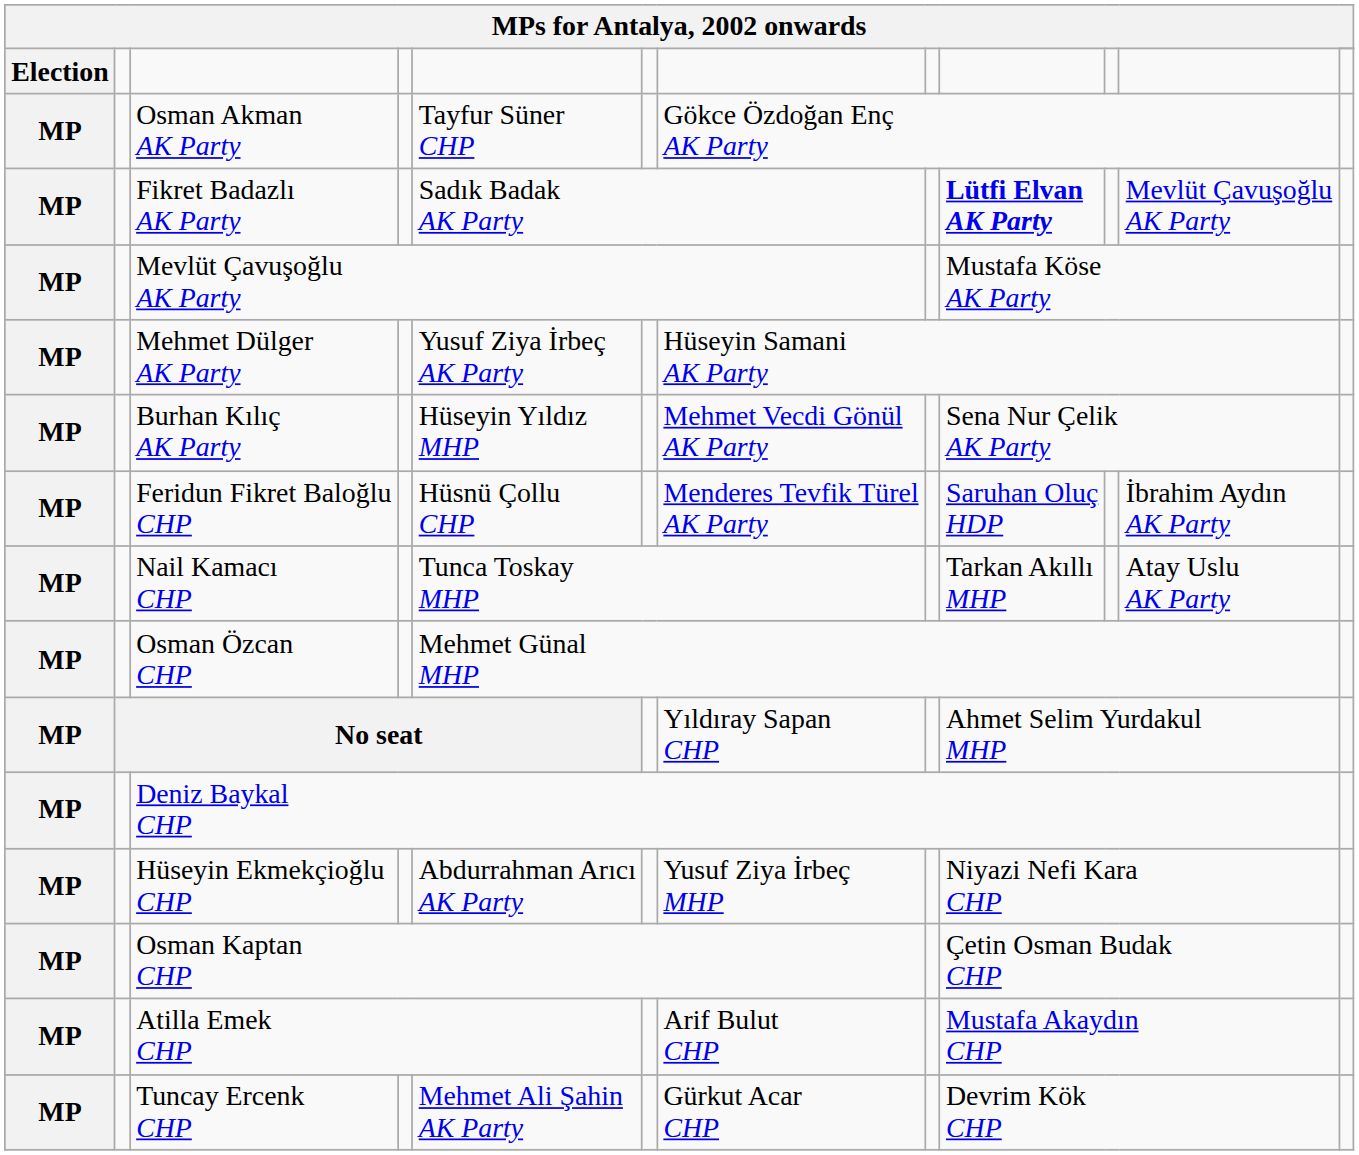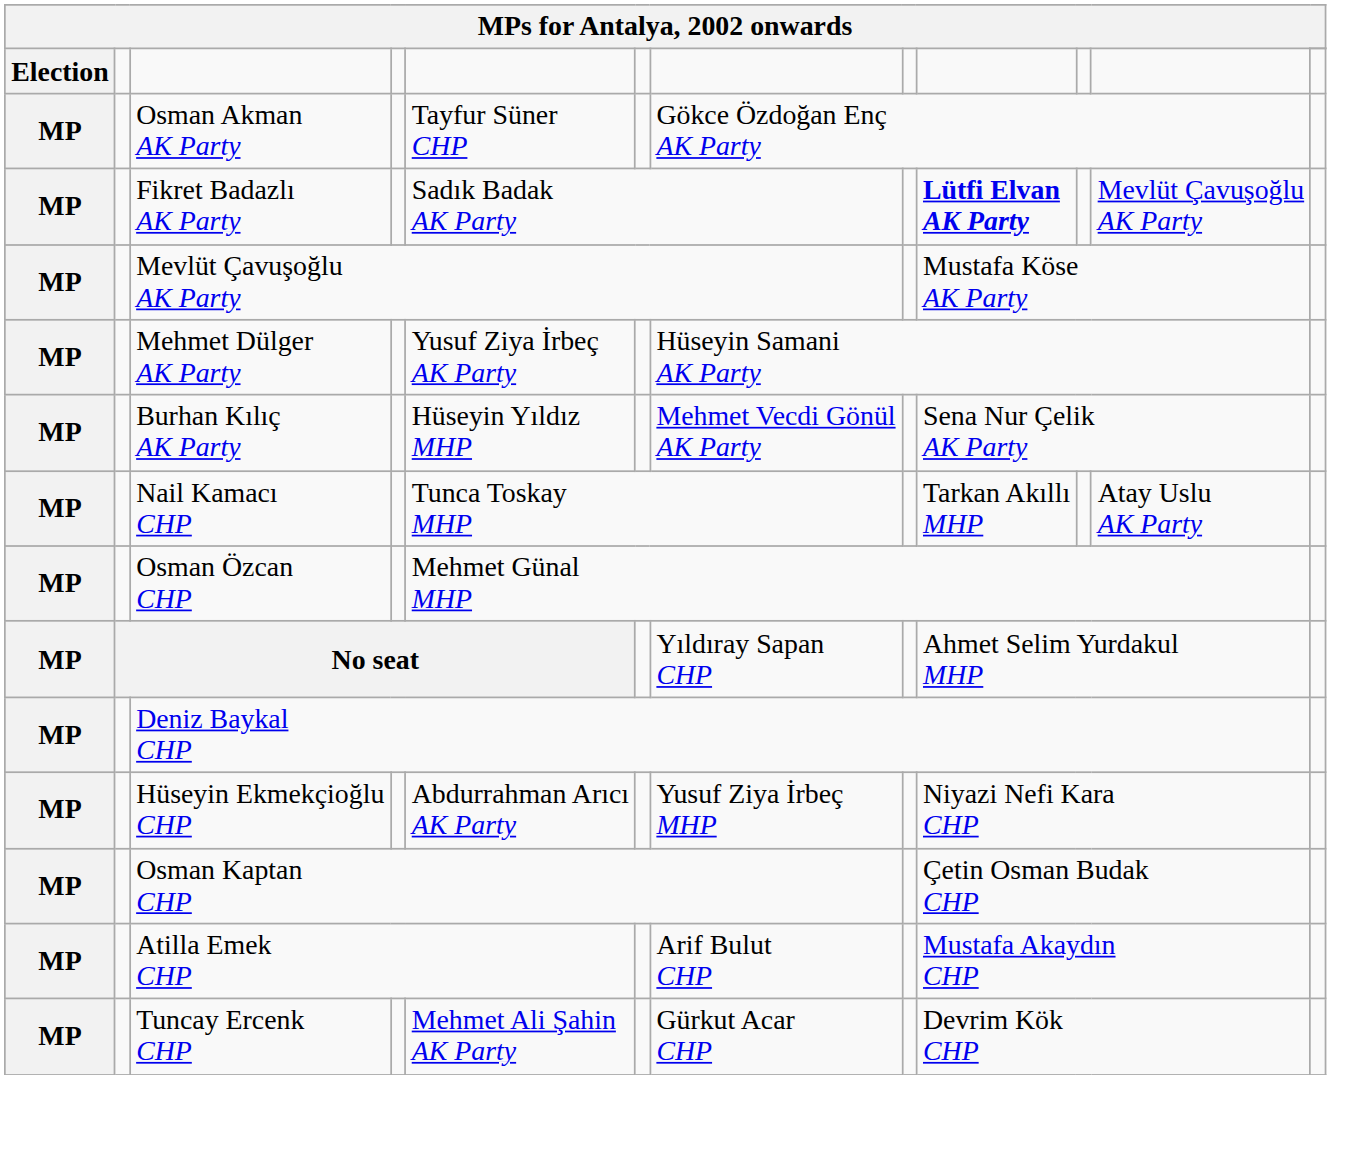- row: (264, 507)
